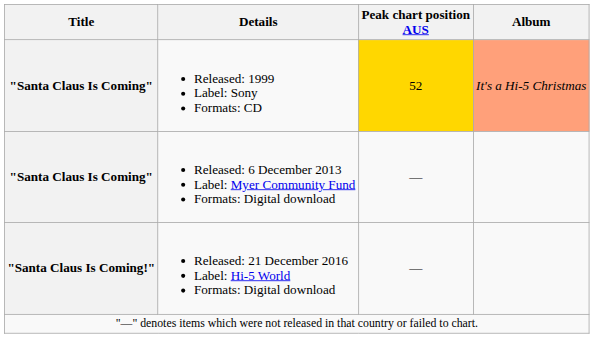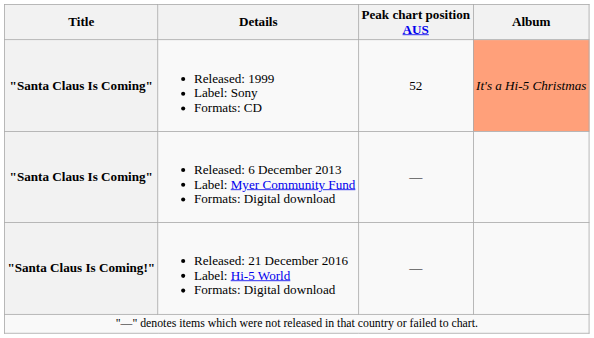(416, 85) gold background -> (416, 85) no background
